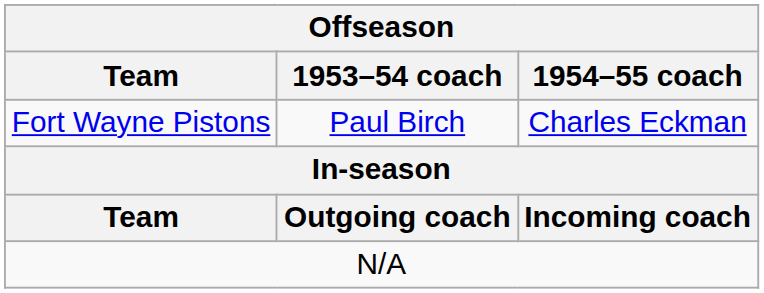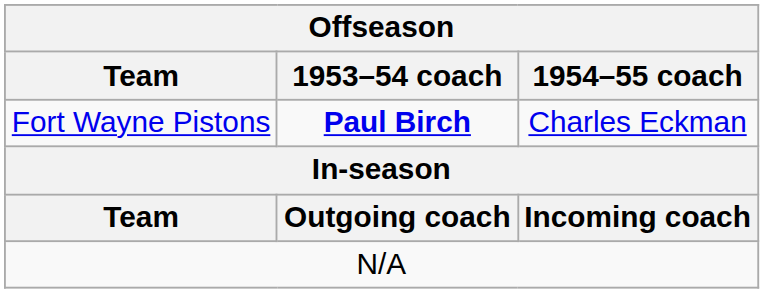(397, 122) normal -> (397, 122) bold
